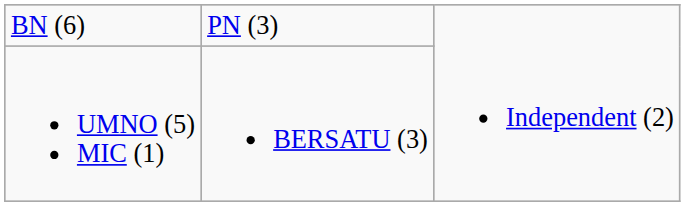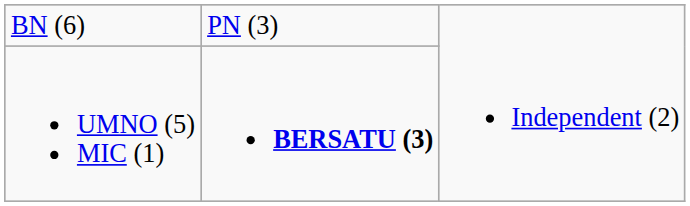(318, 139) normal -> (320, 139) bold
